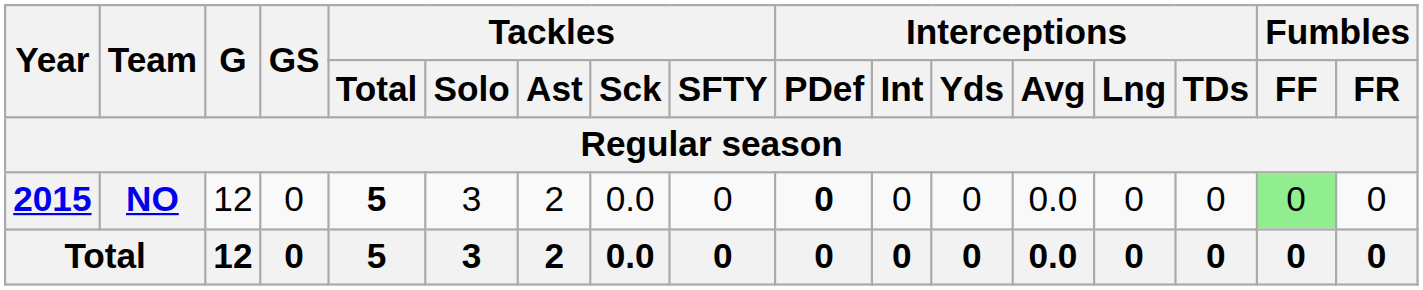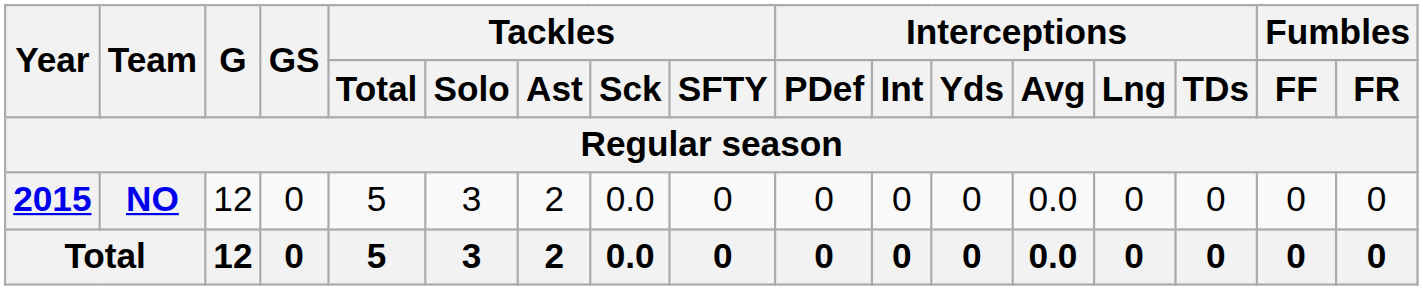(377, 199) bold -> (377, 199) normal
(824, 199) bold -> (824, 199) normal
(1296, 199) lightgreen background -> (1296, 199) no background
